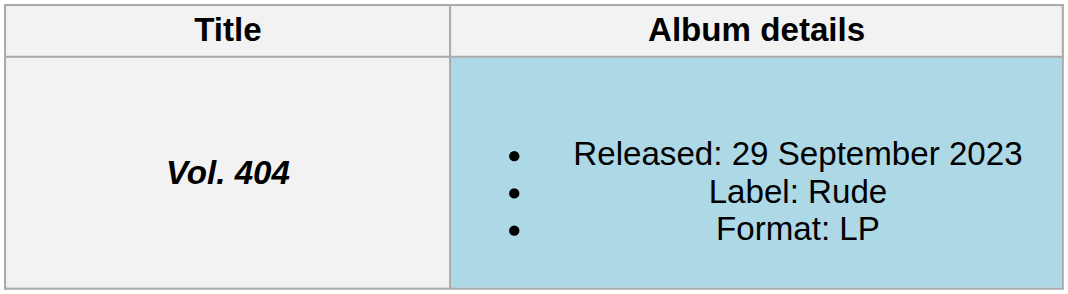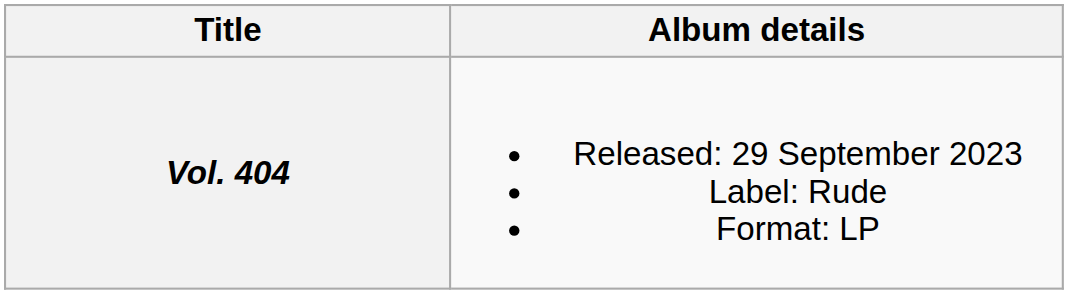(757, 191) lightblue background -> (757, 191) no background
